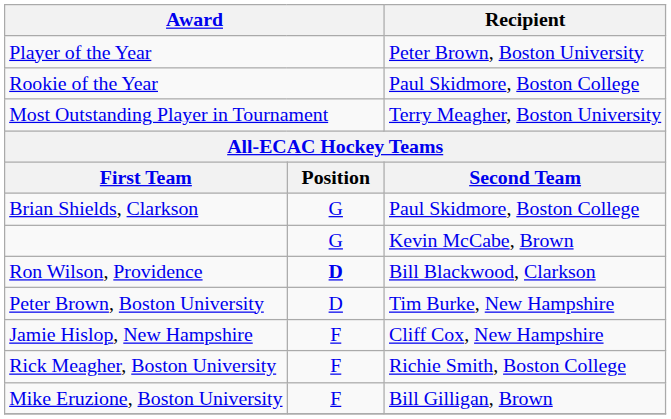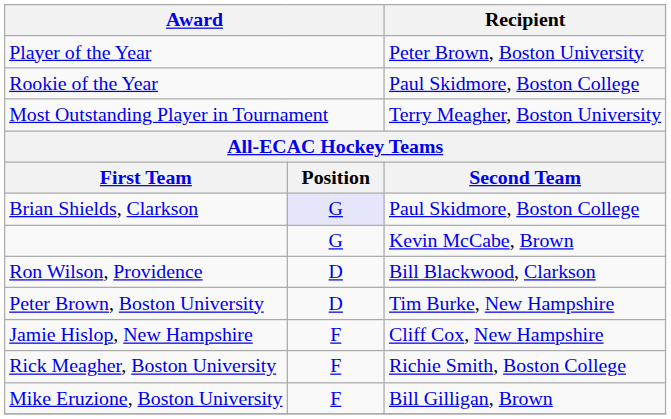(336, 209) no background -> (336, 209) lavender background
(336, 271) bold -> (336, 271) normal
